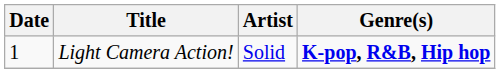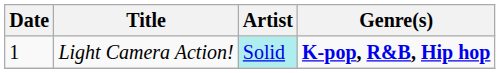(264, 52) no background -> (264, 52) paleturquoise background
